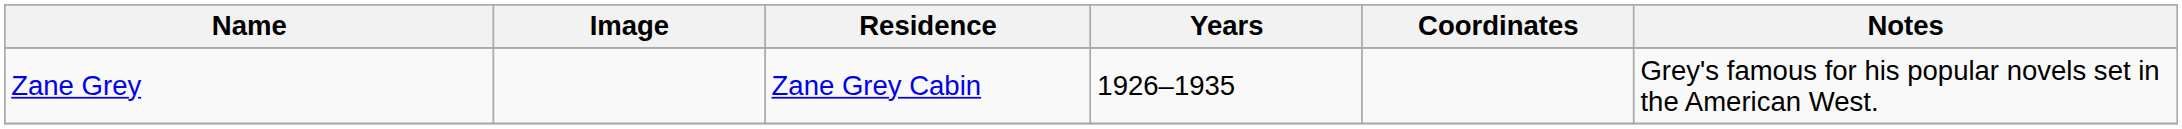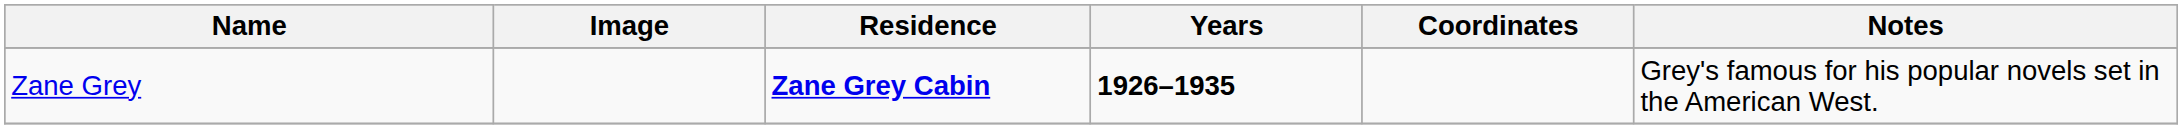(876, 85) normal -> (881, 85) bold
(1166, 85) normal -> (1166, 85) bold
